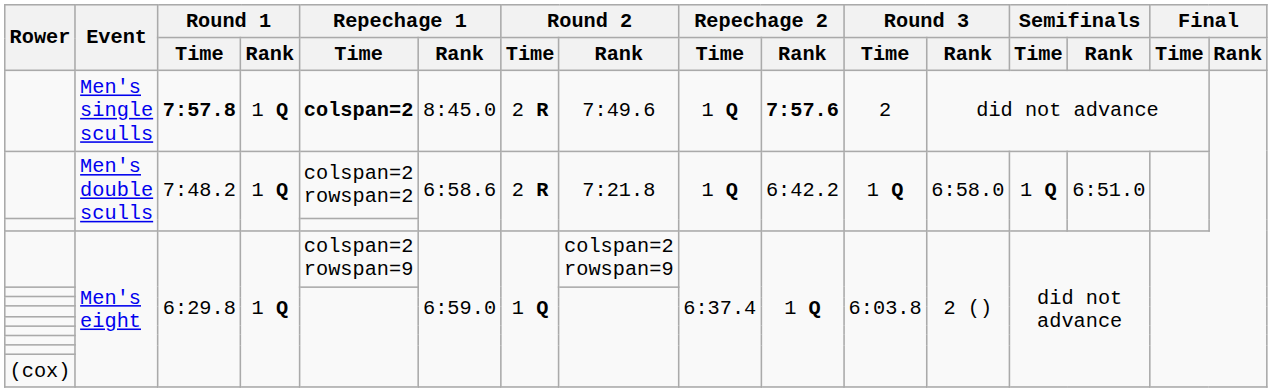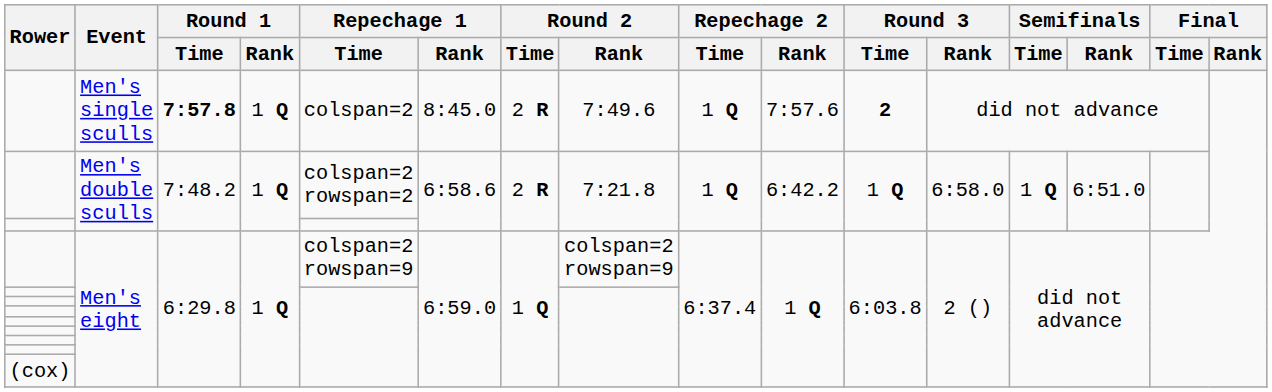(359, 111) bold -> (359, 111) normal
(802, 111) bold -> (802, 111) normal
(885, 111) normal -> (885, 111) bold
